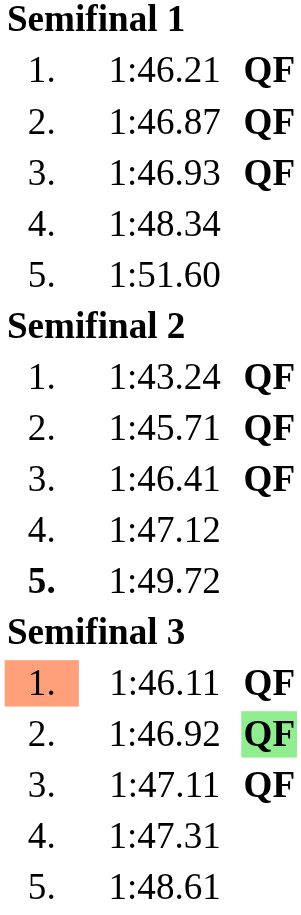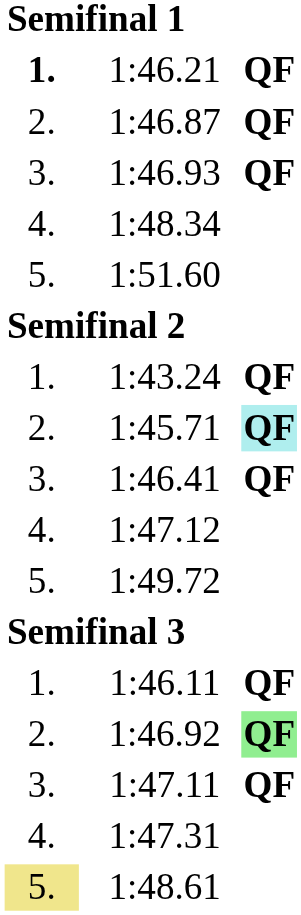(42, 70) normal -> (42, 70) bold
(269, 427) no background -> (269, 427) paleturquoise background
(42, 580) bold -> (42, 580) normal
(42, 682) lightsalmon background -> (42, 682) no background
(42, 886) no background -> (42, 886) khaki background
